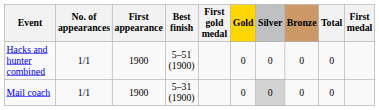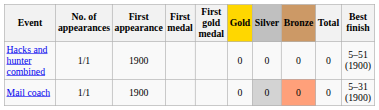columns swapped: (360, 23) <-> (182, 23)
(302, 92) no background -> (299, 92) lightsalmon background
